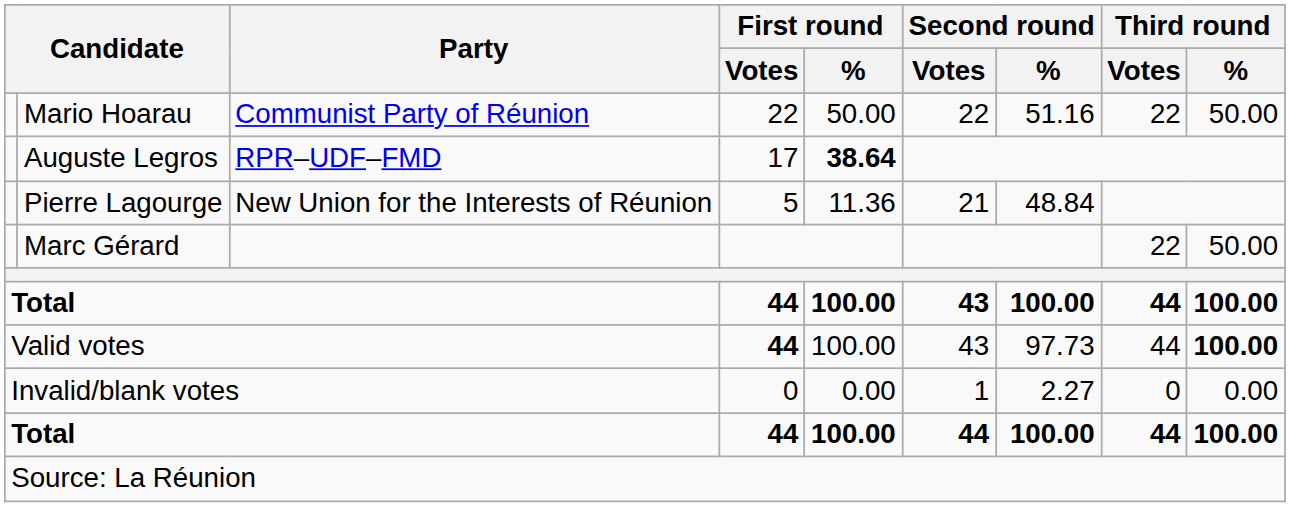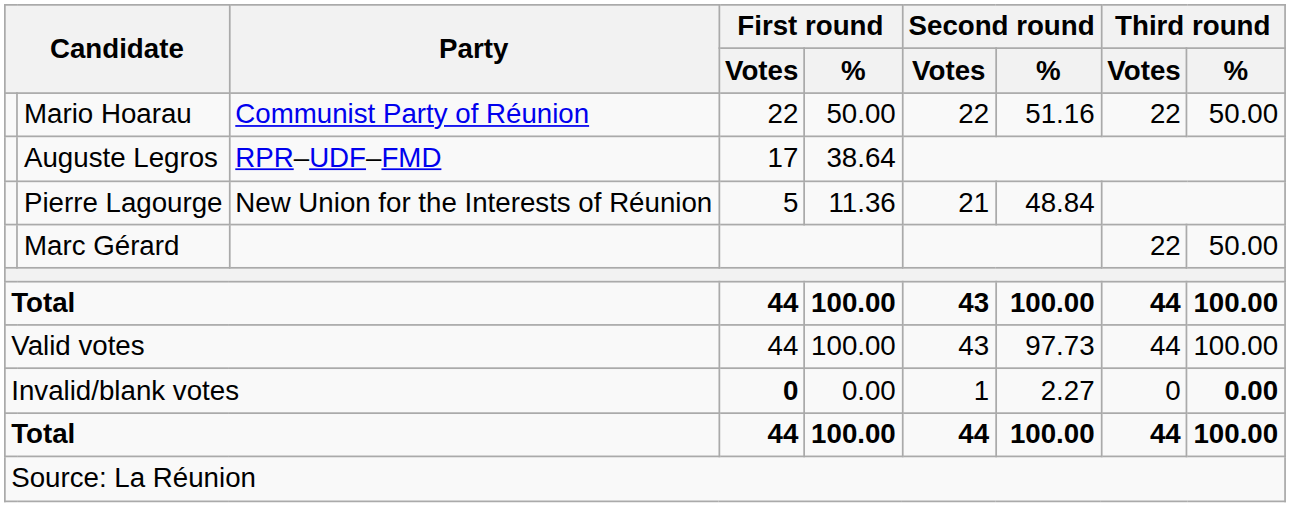(861, 158) bold -> (861, 158) normal
(783, 346) bold -> (783, 346) normal
(1236, 346) bold -> (1236, 346) normal
(791, 390) normal -> (791, 390) bold
(1251, 390) normal -> (1251, 390) bold
